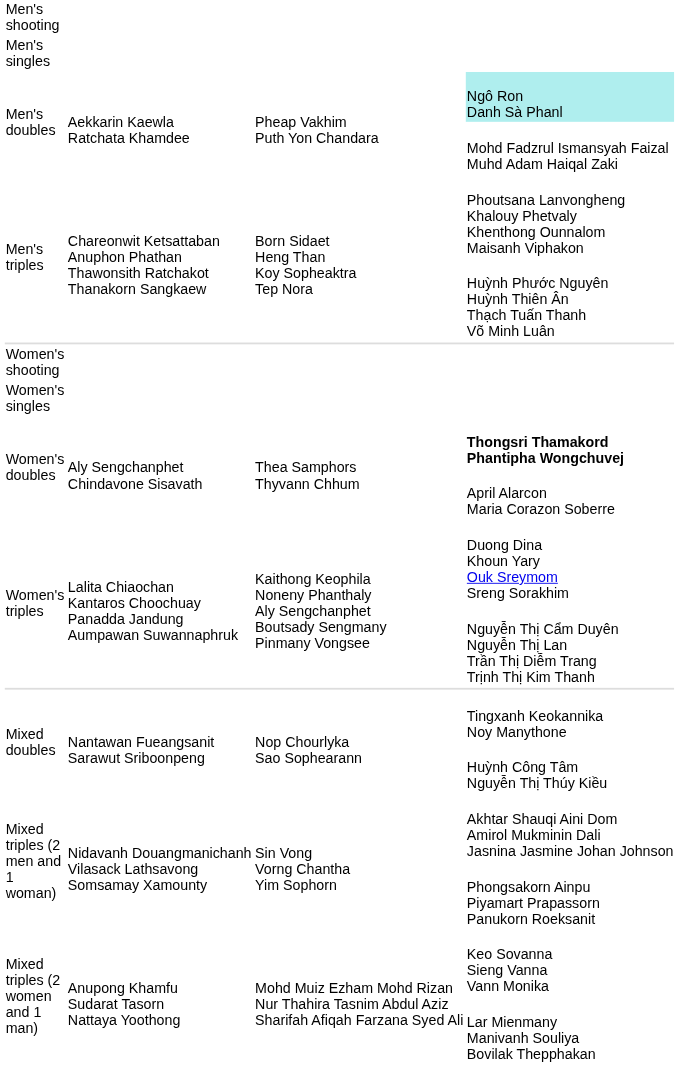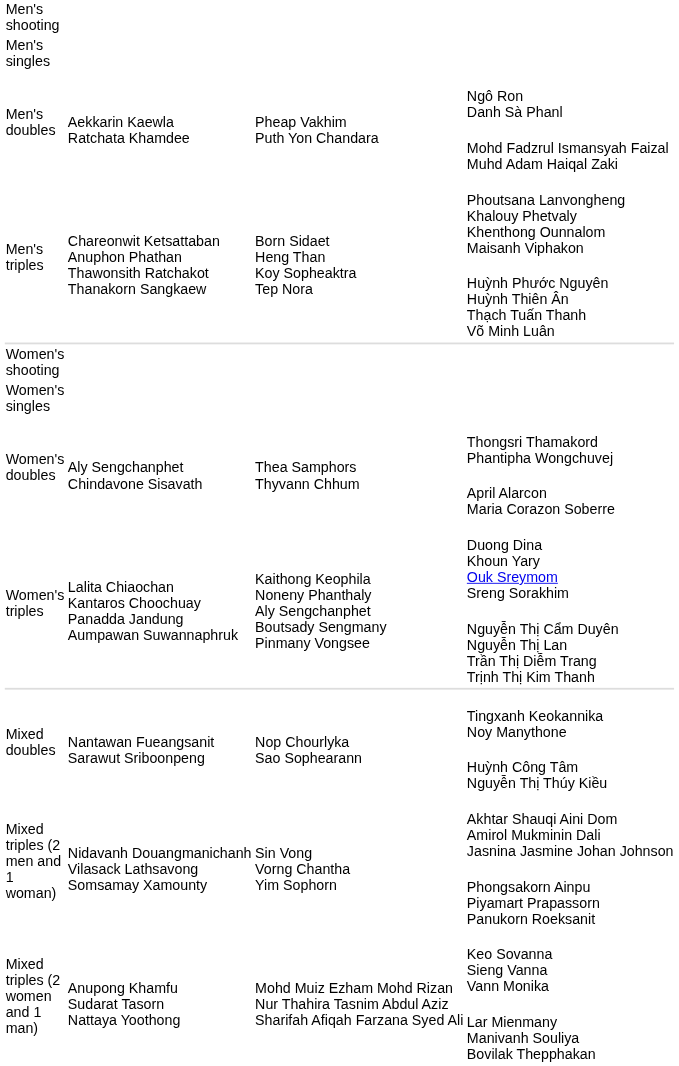(515, 104) paleturquoise background -> (515, 104) no background
(545, 450) bold -> (540, 450) normal
